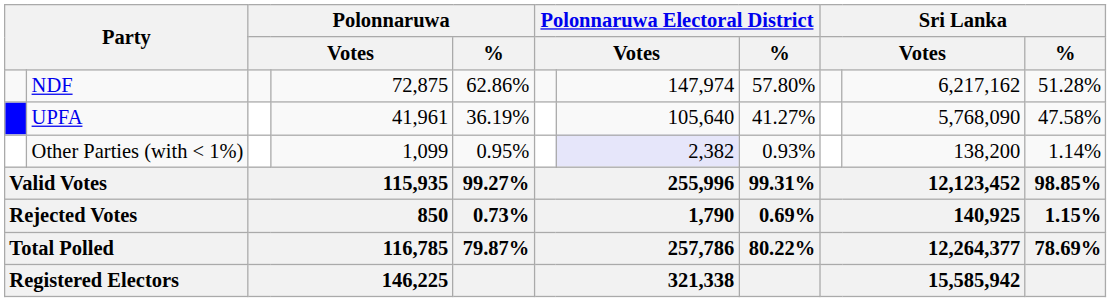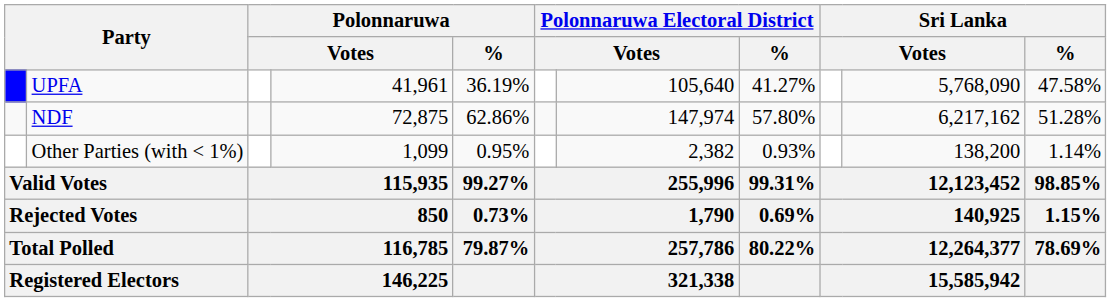rows swapped: (52, 85) <-> (57, 118)
(711, 150) lavender background -> (711, 150) no background
